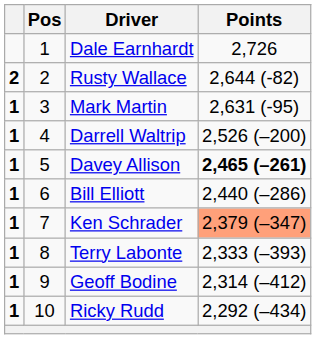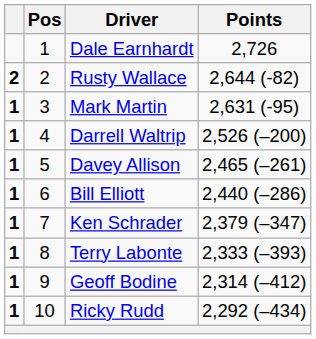(254, 165) bold -> (254, 165) normal
(254, 223) lightsalmon background -> (254, 223) no background
